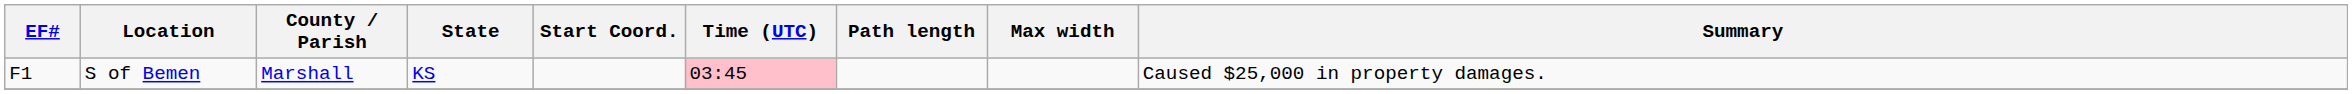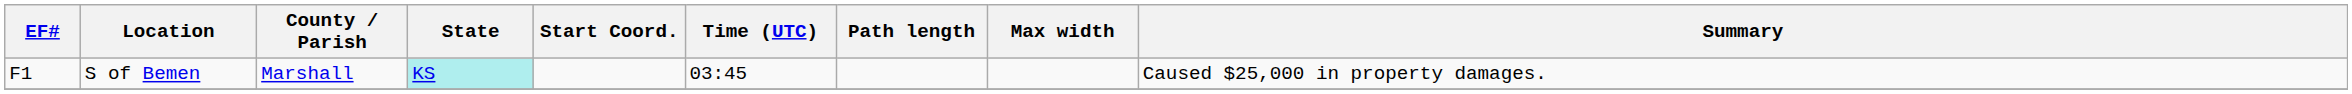(424, 74) no background -> (424, 74) paleturquoise background
(718, 74) pink background -> (718, 74) no background
